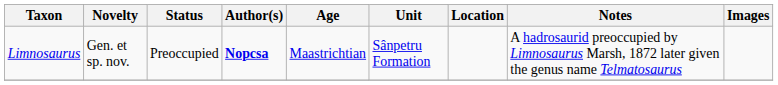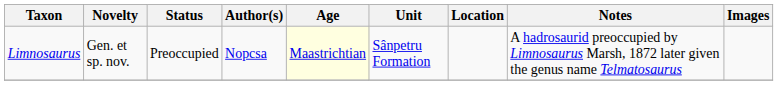(247, 53) bold -> (246, 53) normal
(328, 53) no background -> (328, 53) lightyellow background
